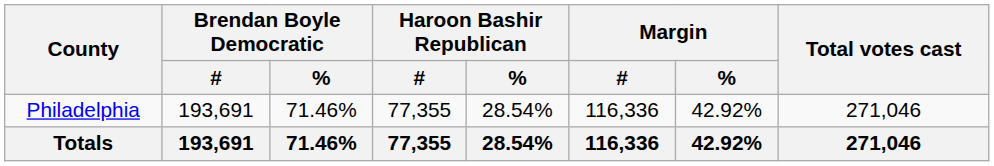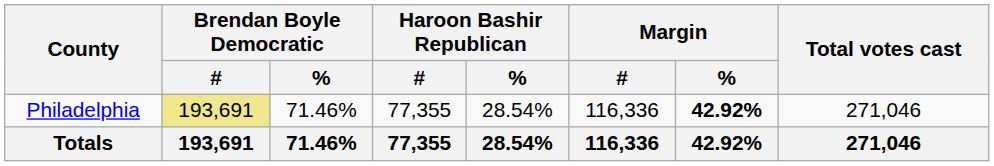(216, 110) no background -> (216, 110) khaki background
(727, 110) normal -> (727, 110) bold
